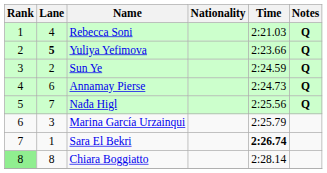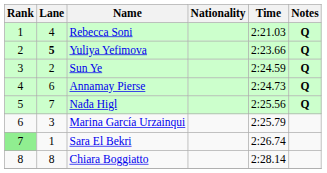(20, 141) no background -> (20, 141) lightgreen background
(269, 141) bold -> (268, 141) normal
(20, 159) lightgreen background -> (20, 159) no background
